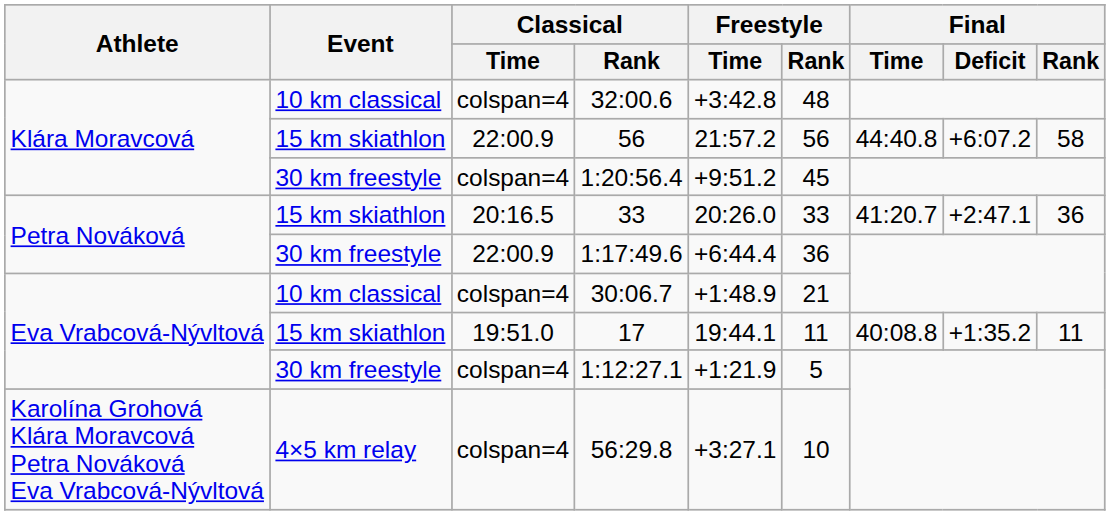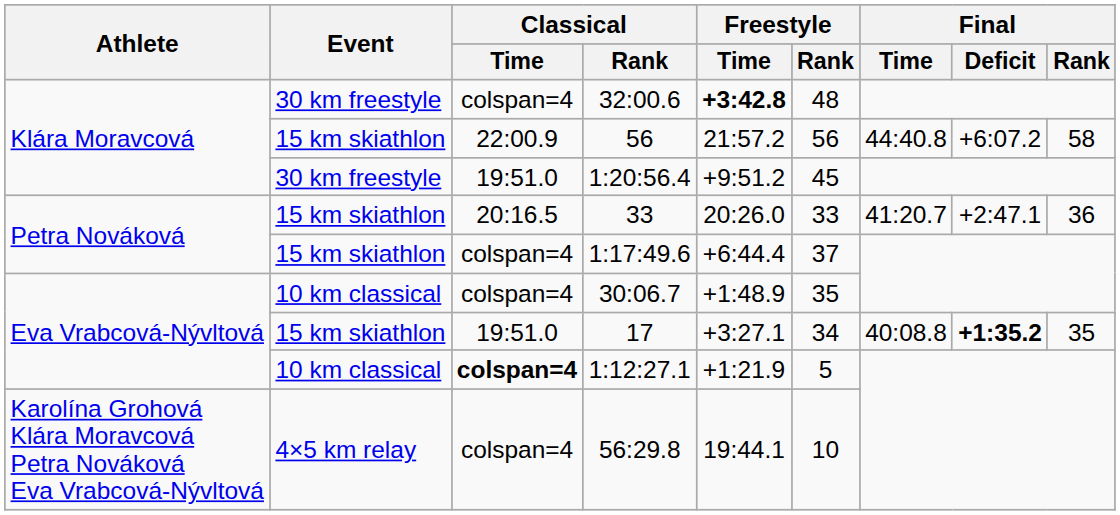(358, 100) 10 km classical -> (358, 100) 30 km freestyle
(735, 100) normal -> (744, 100) bold
(513, 177) colspan=4 -> (517, 177) 19:51.0
(358, 254) 30 km freestyle -> (360, 254) 15 km skiathlon
(513, 254) 22:00.9 -> (517, 254) colspan=4
(816, 254) 36 -> (825, 254) 37
(816, 293) 21 -> (825, 293) 35
(735, 332) 19:44.1 -> (744, 332) +3:27.1
(816, 332) 11 -> (825, 332) 34
(990, 332) normal -> (1000, 332) bold
(1071, 332) 11 -> (1082, 332) 35
(358, 370) 30 km freestyle -> (358, 370) 10 km classical
(513, 370) normal -> (517, 370) bold
(735, 450) +3:27.1 -> (744, 450) 19:44.1
